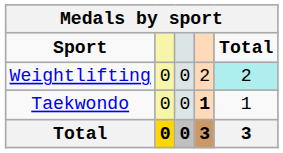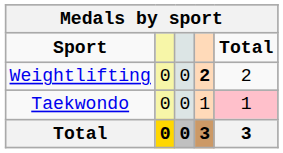(205, 76) normal -> (205, 76) bold
(246, 76) paleturquoise background -> (246, 76) no background
(205, 105) bold -> (205, 105) normal
(246, 105) no background -> (246, 105) pink background
